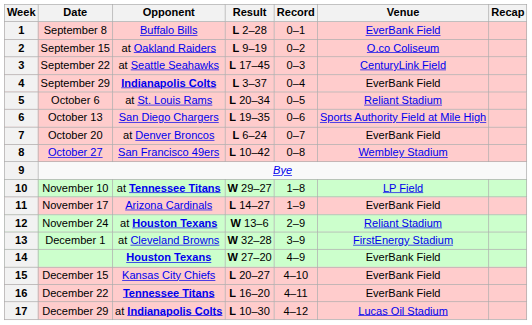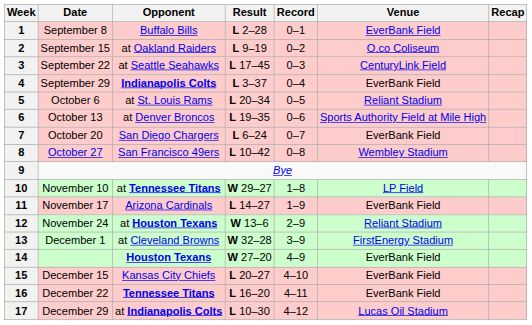(169, 118) San Diego Chargers -> (169, 118) at Denver Broncos
(169, 135) at Denver Broncos -> (169, 135) San Diego Chargers
